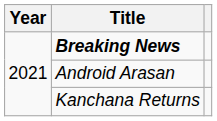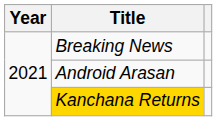(118, 45) bold -> (114, 45) normal
(128, 101) no background -> (128, 101) gold background
